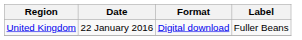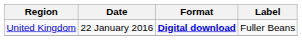(194, 27) normal -> (197, 27) bold
